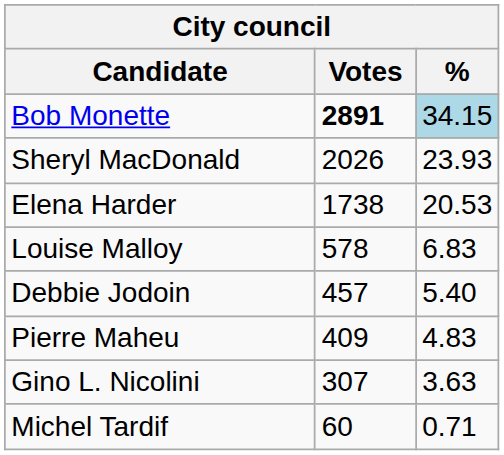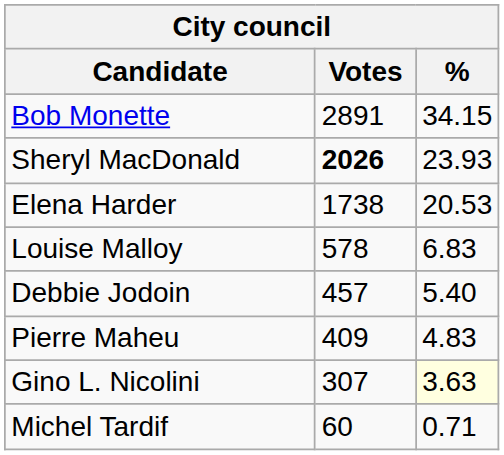(353, 115) bold -> (353, 115) normal
(457, 115) lightblue background -> (457, 115) no background
(353, 159) normal -> (353, 159) bold
(449, 381) no background -> (449, 381) lightyellow background
